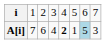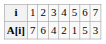(64, 30) bold -> (64, 30) normal
(85, 30) lightblue background -> (85, 30) no background
